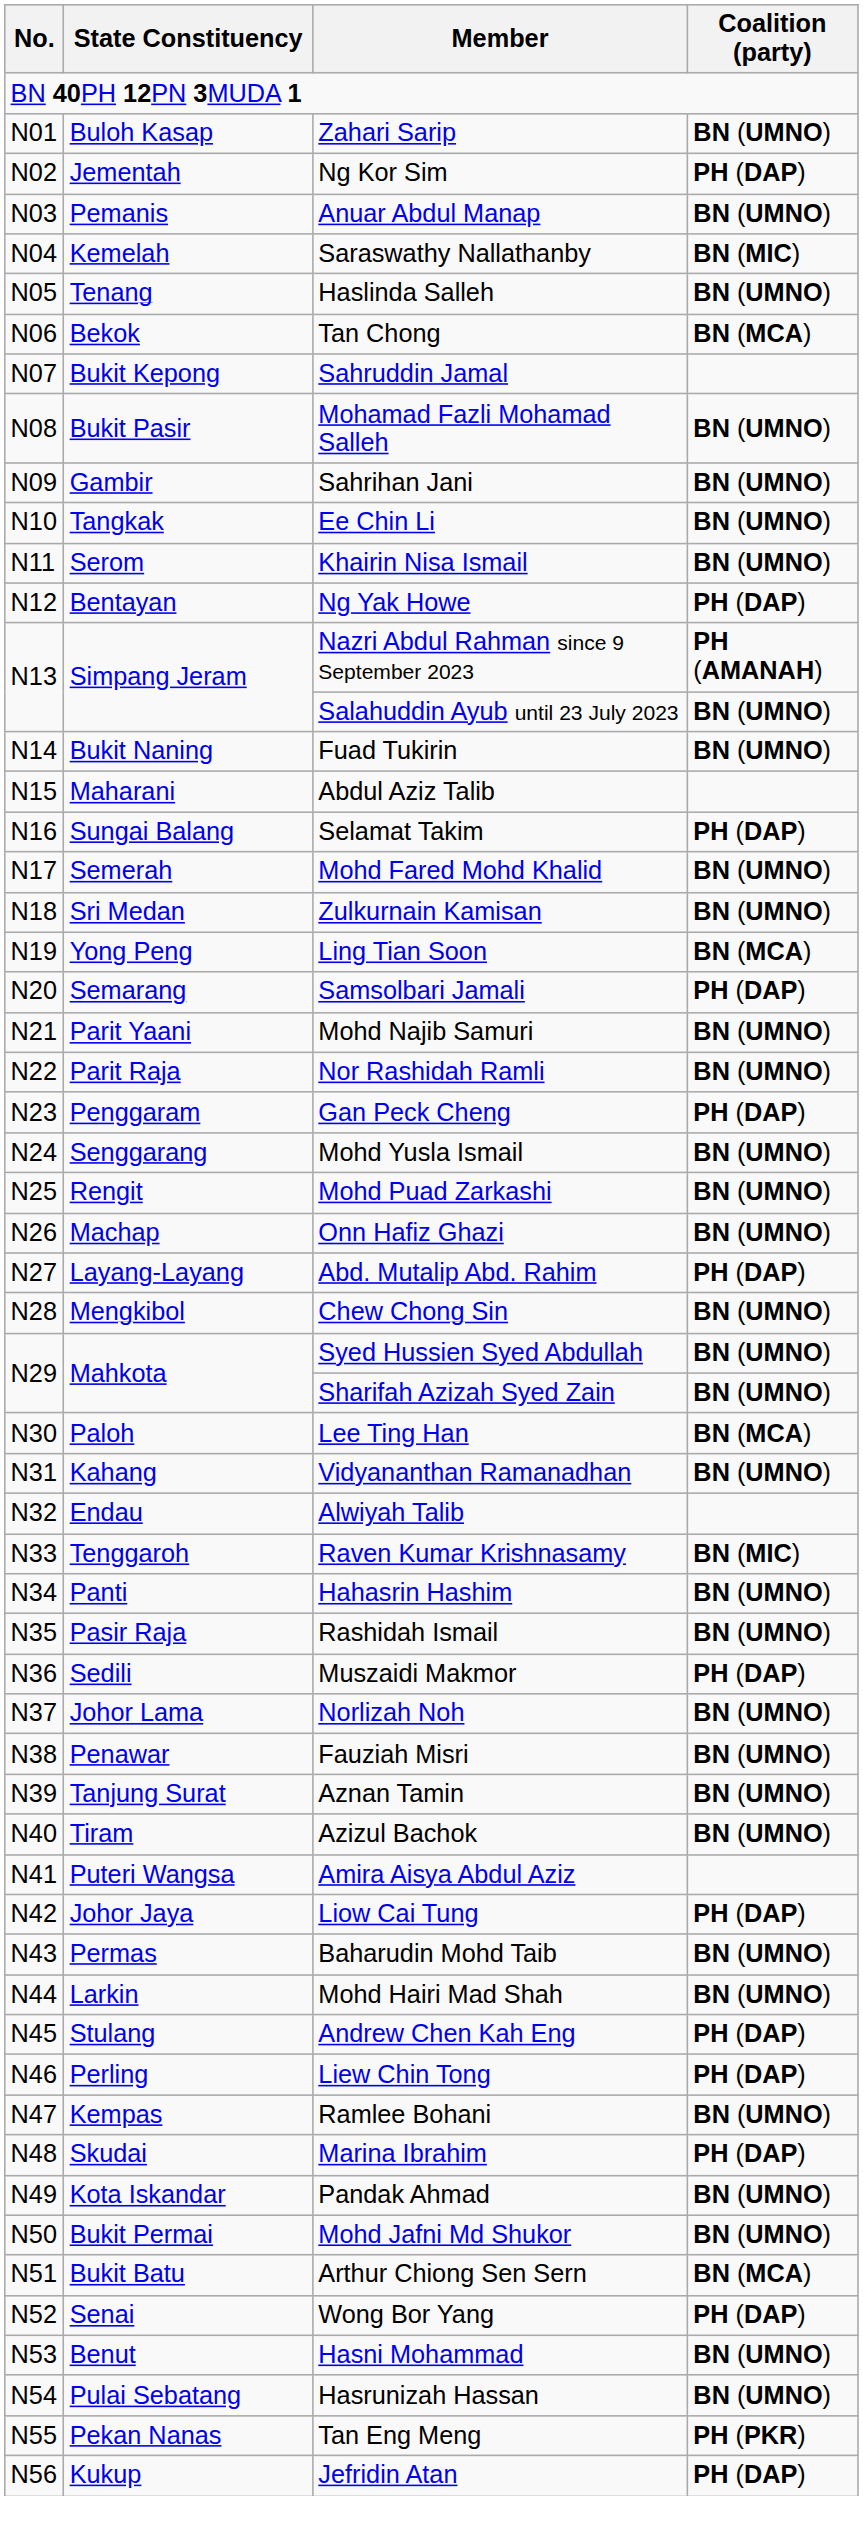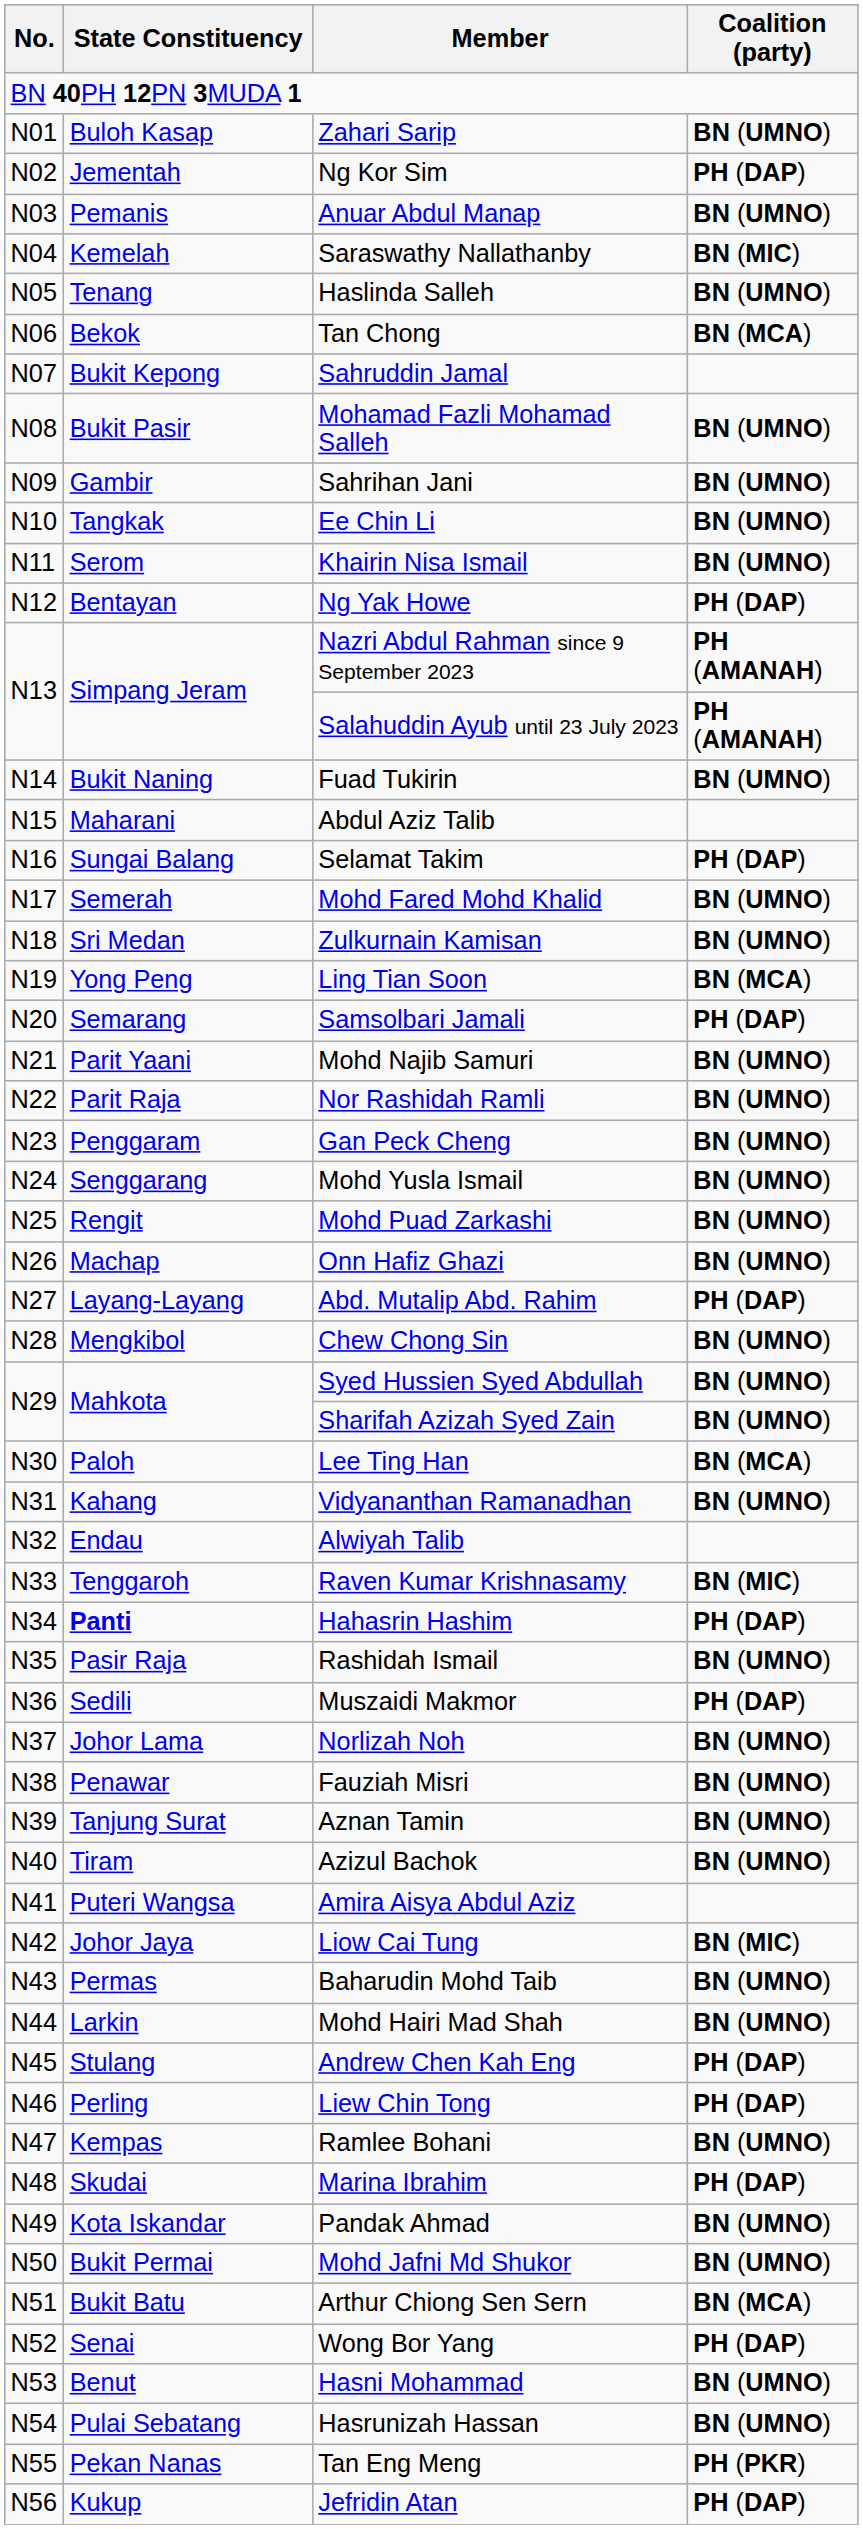(762, 711) BN (UMNO) -> (758, 725) PH (AMANAH)
(750, 1112) PH (DAP) -> (762, 1140) BN (UMNO)
(98, 1593) normal -> (101, 1621) bold
(762, 1593) BN (UMNO) -> (750, 1621) PH (DAP)
(750, 1914) PH (DAP) -> (747, 1942) BN (MIC)
